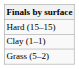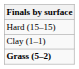(28, 57) normal -> (29, 57) bold
